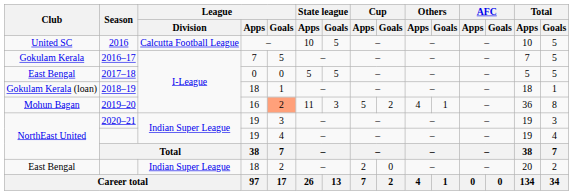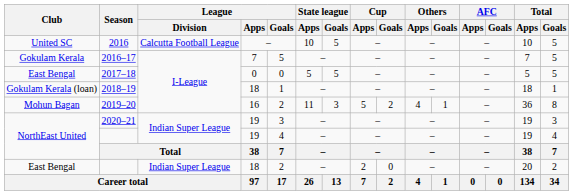(282, 105) lightsalmon background -> (282, 105) no background
